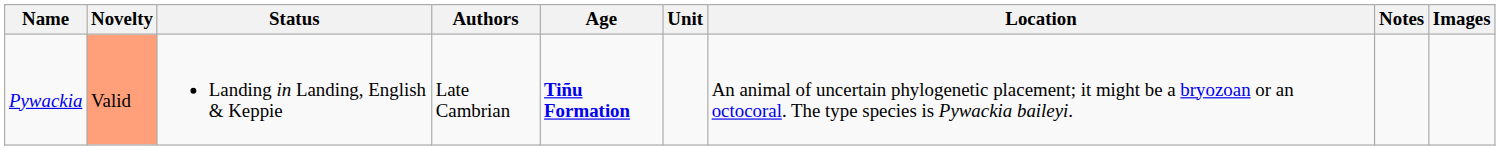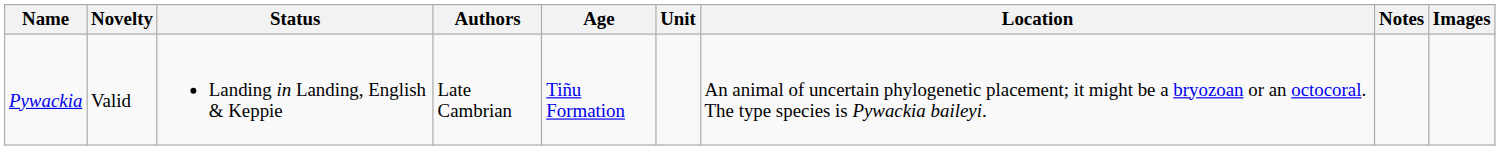(111, 100) lightsalmon background -> (111, 100) no background
(587, 100) bold -> (586, 100) normal
